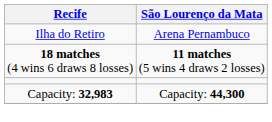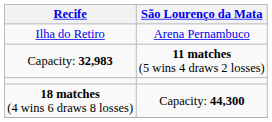(70, 61) 18 matches (4 wins 6 draws 8 losses) -> (70, 61) Capacity: 32,983
(70, 93) Capacity: 32,983 -> (70, 100) 18 matches (4 wins 6 draws 8 losses)
